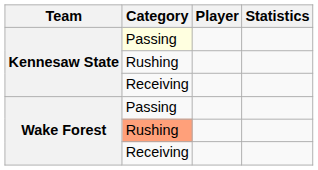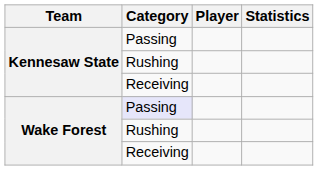(151, 39) lightyellow background -> (151, 39) no background
(151, 107) no background -> (151, 107) lavender background
(152, 130) lightsalmon background -> (152, 130) no background
